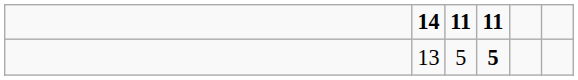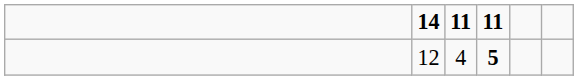(428, 57) 13 -> (428, 57) 12
(461, 57) 5 -> (461, 57) 4
